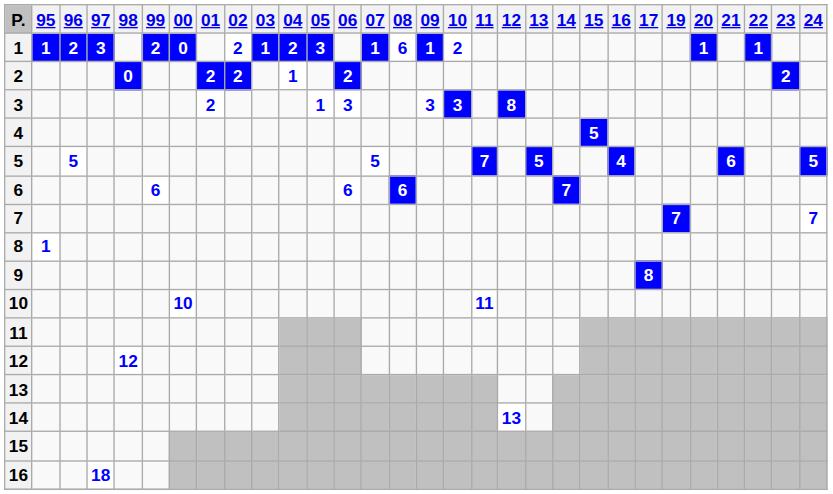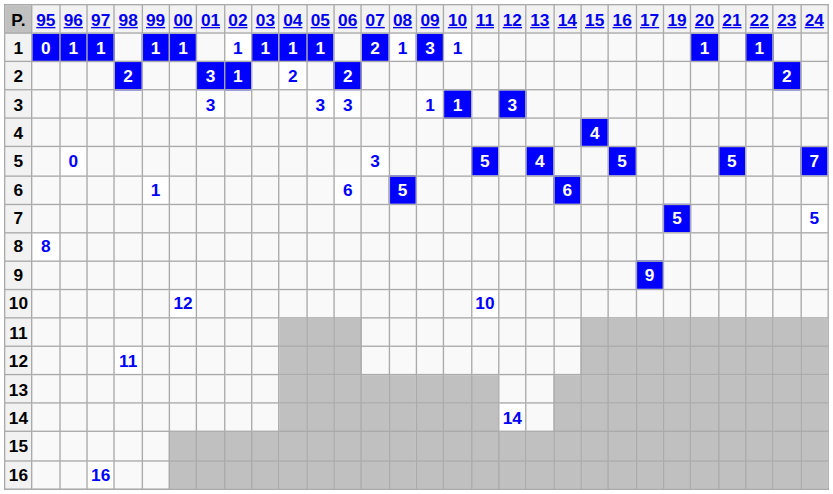(46, 47) 1 -> (46, 47) 0
(73, 47) 2 -> (73, 47) 1
(101, 47) 3 -> (101, 47) 1
(156, 47) 2 -> (156, 47) 1
(183, 47) 0 -> (183, 47) 1
(238, 47) 2 -> (238, 47) 1
(293, 47) 2 -> (293, 47) 1
(320, 47) 3 -> (320, 47) 1
(375, 47) 1 -> (375, 47) 2
(403, 47) 6 -> (403, 47) 1
(430, 47) 1 -> (430, 47) 3
(457, 47) 2 -> (457, 47) 1
(128, 76) 0 -> (128, 76) 2
(210, 76) 2 -> (210, 76) 3
(238, 76) 2 -> (238, 76) 1
(293, 76) 1 -> (293, 76) 2
(210, 104) 2 -> (210, 104) 3
(320, 104) 1 -> (320, 104) 3
(430, 104) 3 -> (430, 104) 1
(457, 104) 3 -> (457, 104) 1
(511, 104) 8 -> (512, 104) 3
(594, 133) 5 -> (595, 133) 4
(73, 161) 5 -> (73, 161) 0
(375, 161) 5 -> (375, 161) 3
(484, 161) 7 -> (485, 161) 5
(539, 161) 5 -> (540, 161) 4
(621, 161) 4 -> (622, 161) 5
(731, 161) 6 -> (732, 161) 5
(813, 161) 5 -> (814, 161) 7
(156, 190) 6 -> (156, 190) 1
(403, 190) 6 -> (403, 190) 5
(566, 190) 7 -> (567, 190) 6
(676, 218) 7 -> (677, 218) 5
(813, 218) 7 -> (814, 218) 5
(46, 247) 1 -> (46, 247) 8
(649, 275) 8 -> (650, 275) 9
(183, 303) 10 -> (183, 303) 12
(484, 303) 11 -> (485, 303) 10
(128, 360) 12 -> (128, 360) 11
(511, 417) 13 -> (512, 417) 14
(101, 474) 18 -> (101, 474) 16
